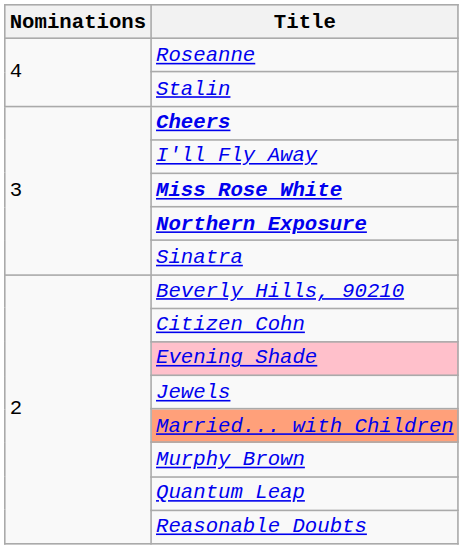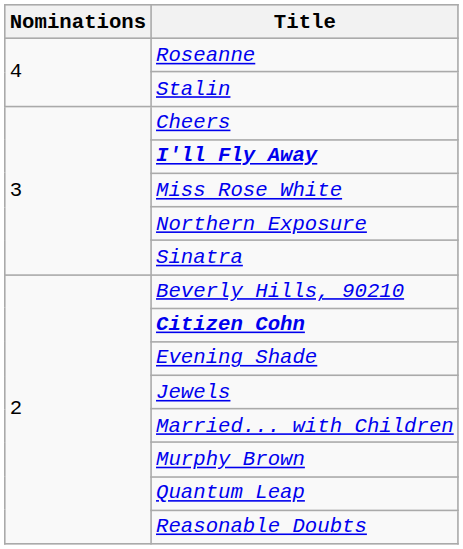(193, 123) bold -> (193, 123) normal
(237, 156) normal -> (237, 156) bold
(249, 190) bold -> (249, 190) normal
(261, 224) bold -> (261, 224) normal
(230, 325) normal -> (230, 325) bold
(237, 359) pink background -> (237, 359) no background
(305, 426) lightsalmon background -> (305, 426) no background
